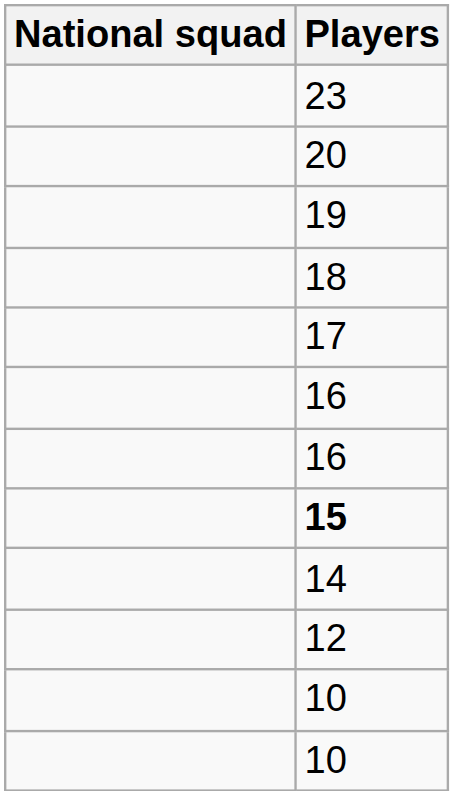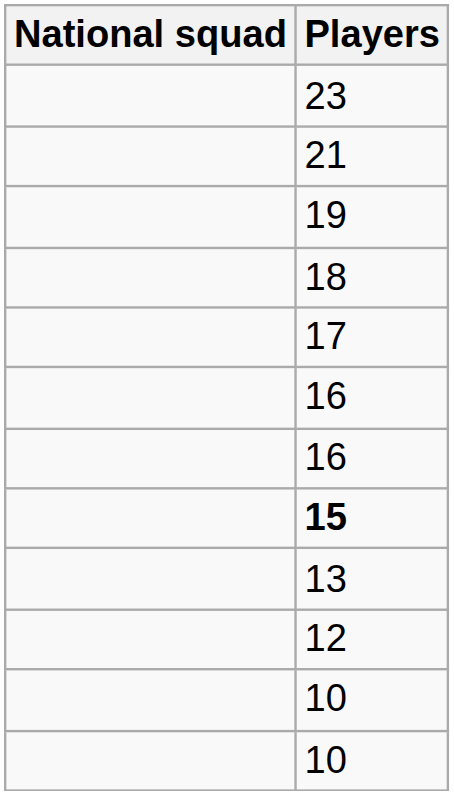(326, 155) 20 -> (326, 155) 21
(326, 578) 14 -> (326, 578) 13
